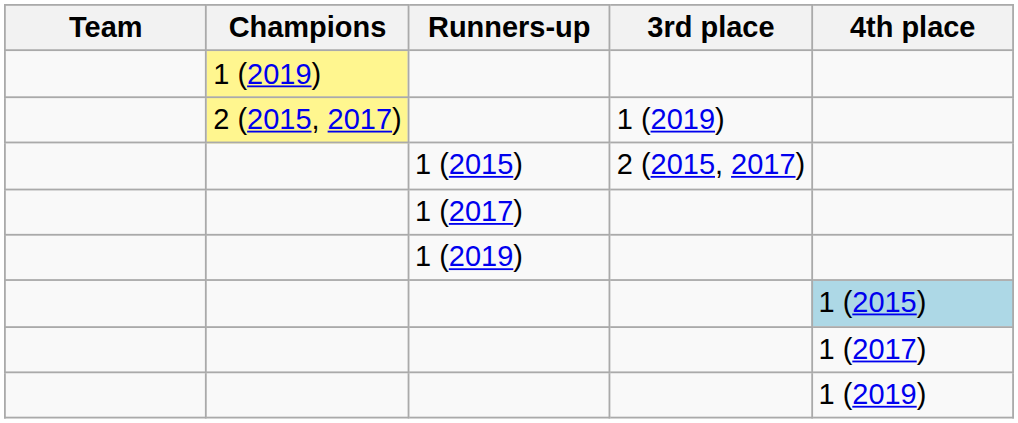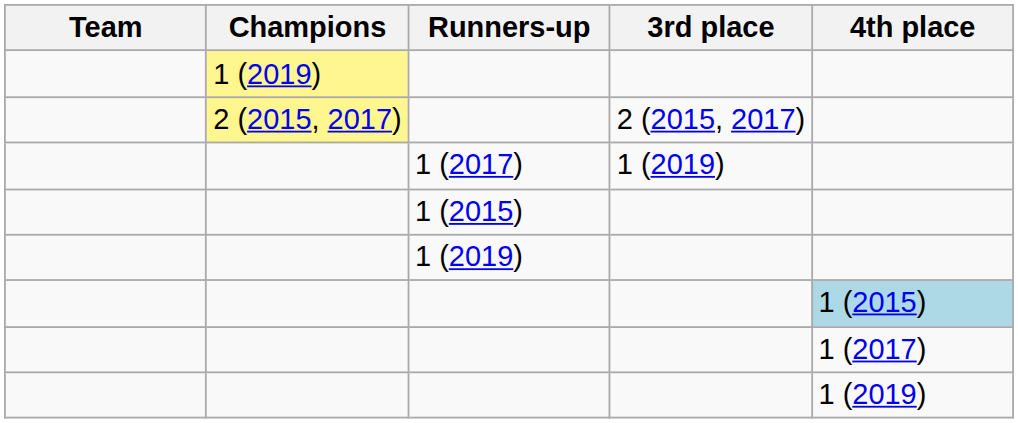(671, 119) 1 (2019) -> (711, 119) 2 (2015, 2017)
(469, 165) 1 (2015) -> (469, 165) 1 (2017)
(711, 165) 2 (2015, 2017) -> (671, 165) 1 (2019)
(469, 211) 1 (2017) -> (469, 211) 1 (2015)
